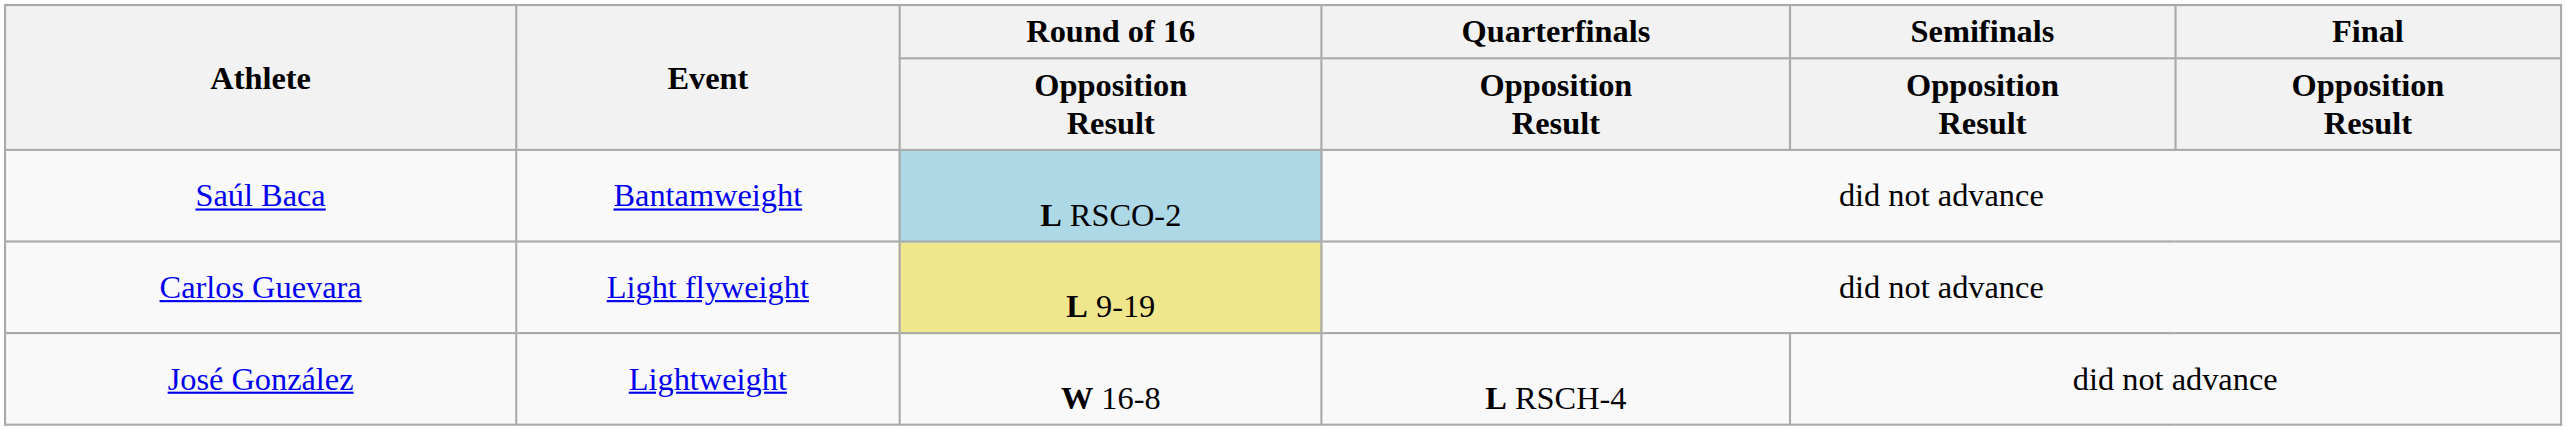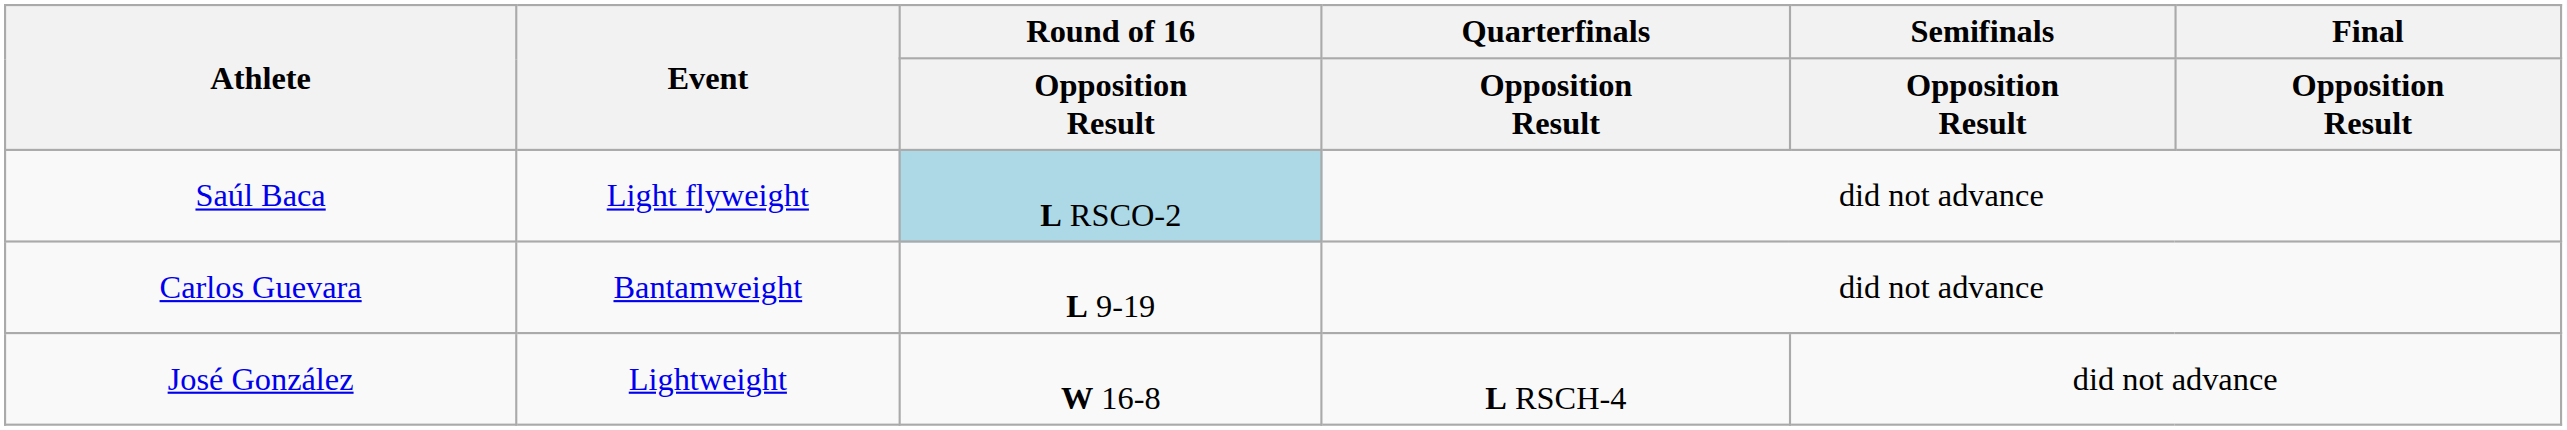(708, 195) Bantamweight -> (708, 195) Light flyweight
(708, 287) Light flyweight -> (708, 287) Bantamweight
(1111, 306) khaki background -> (1111, 306) no background
